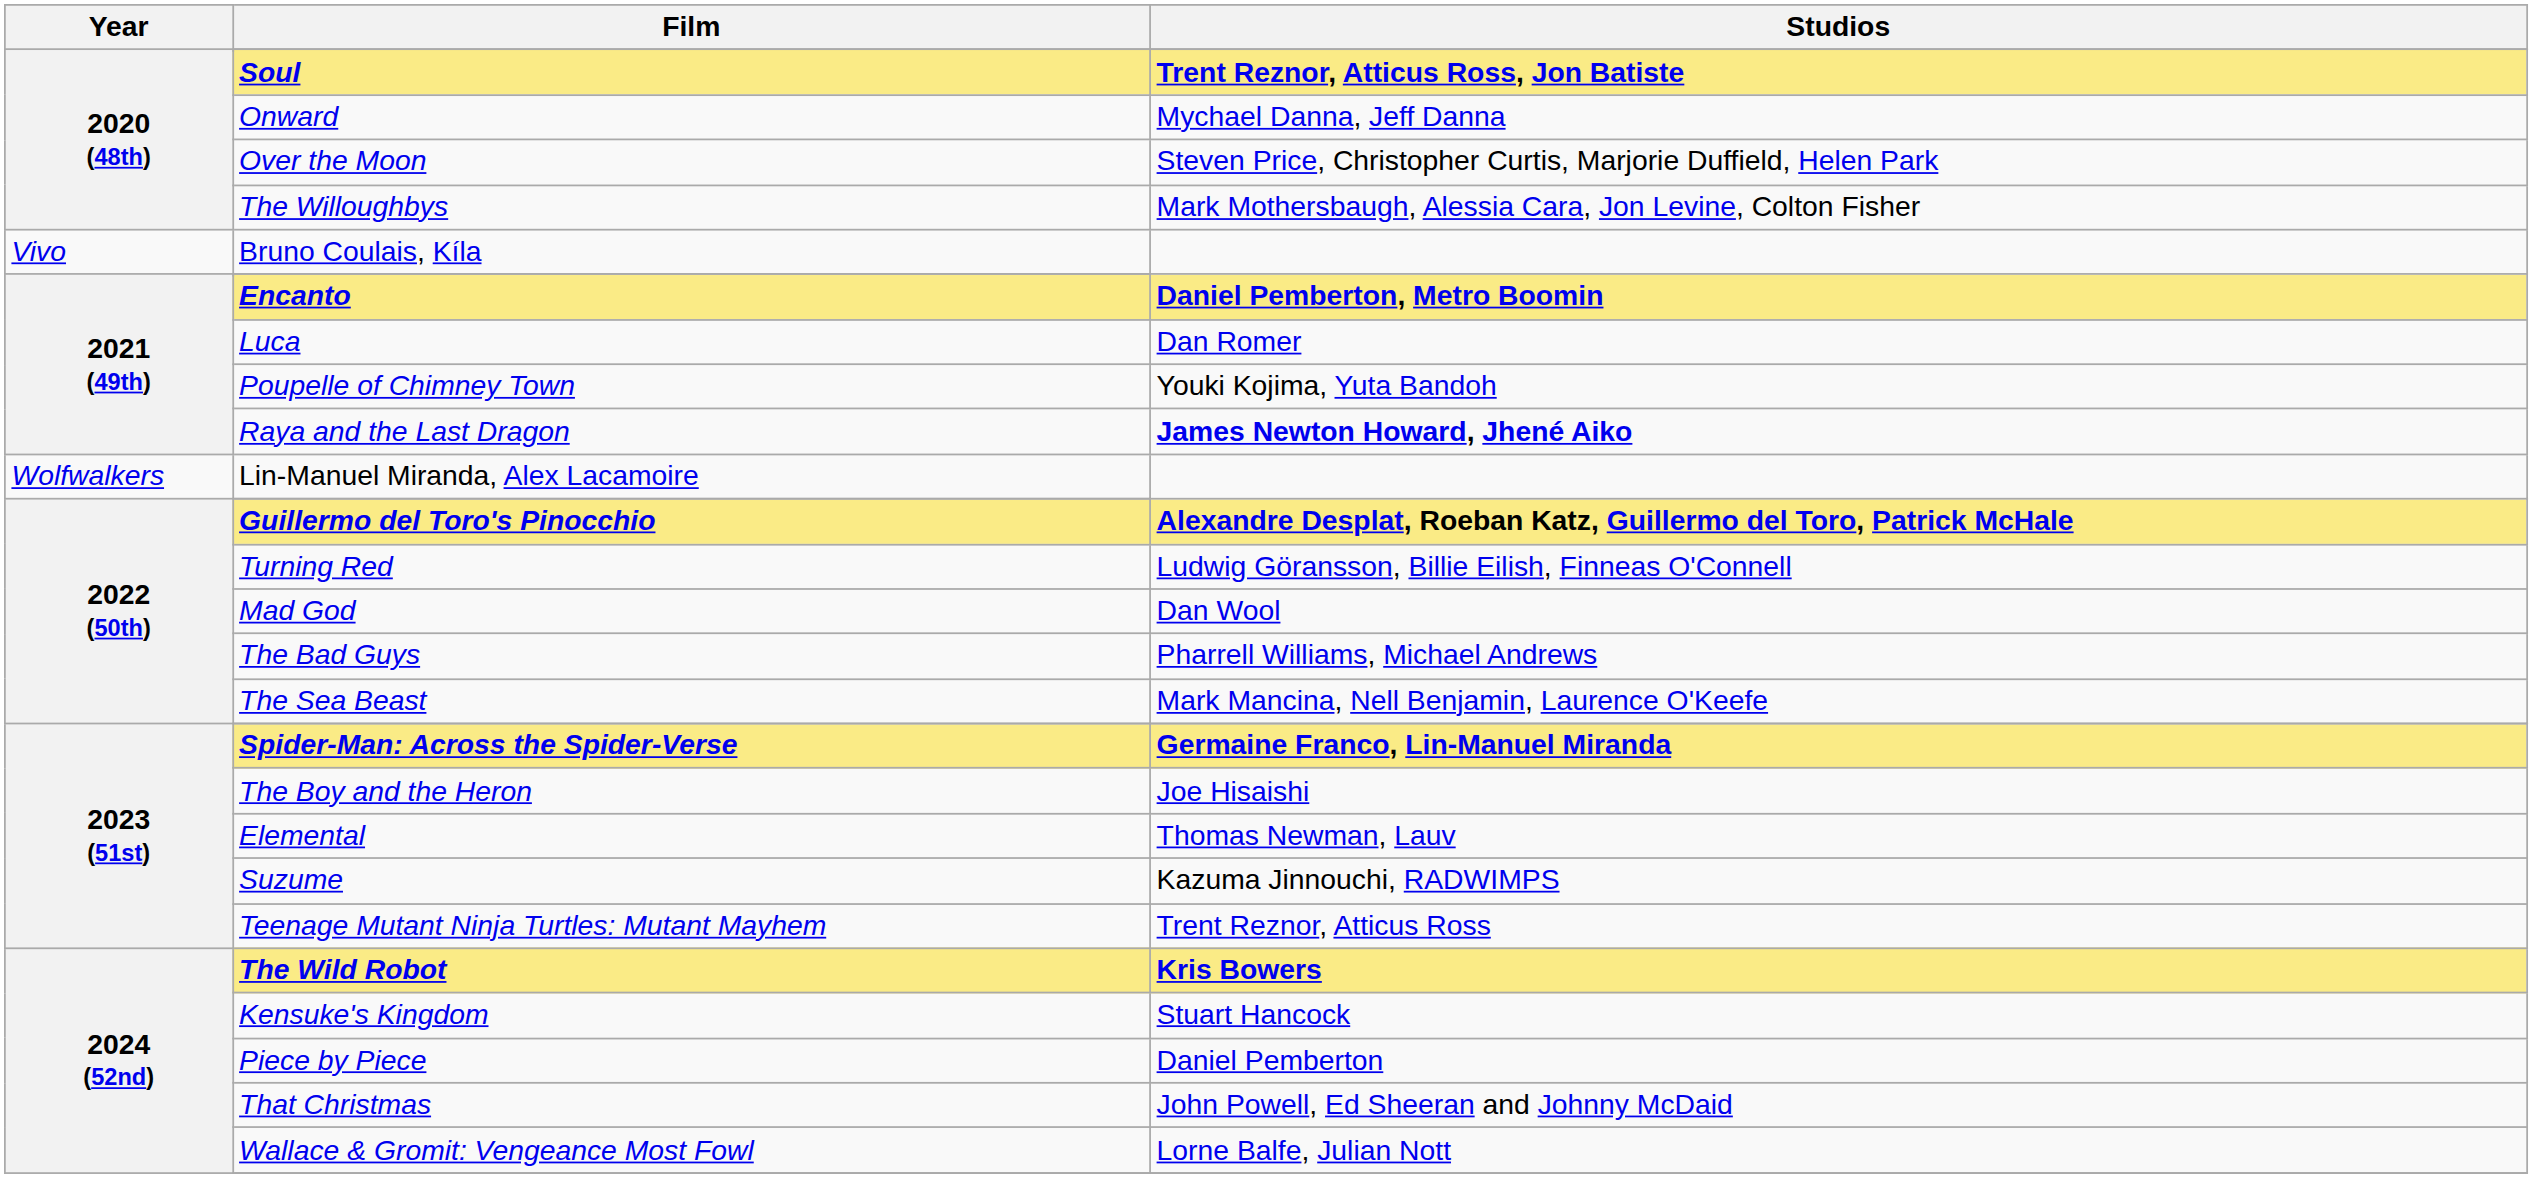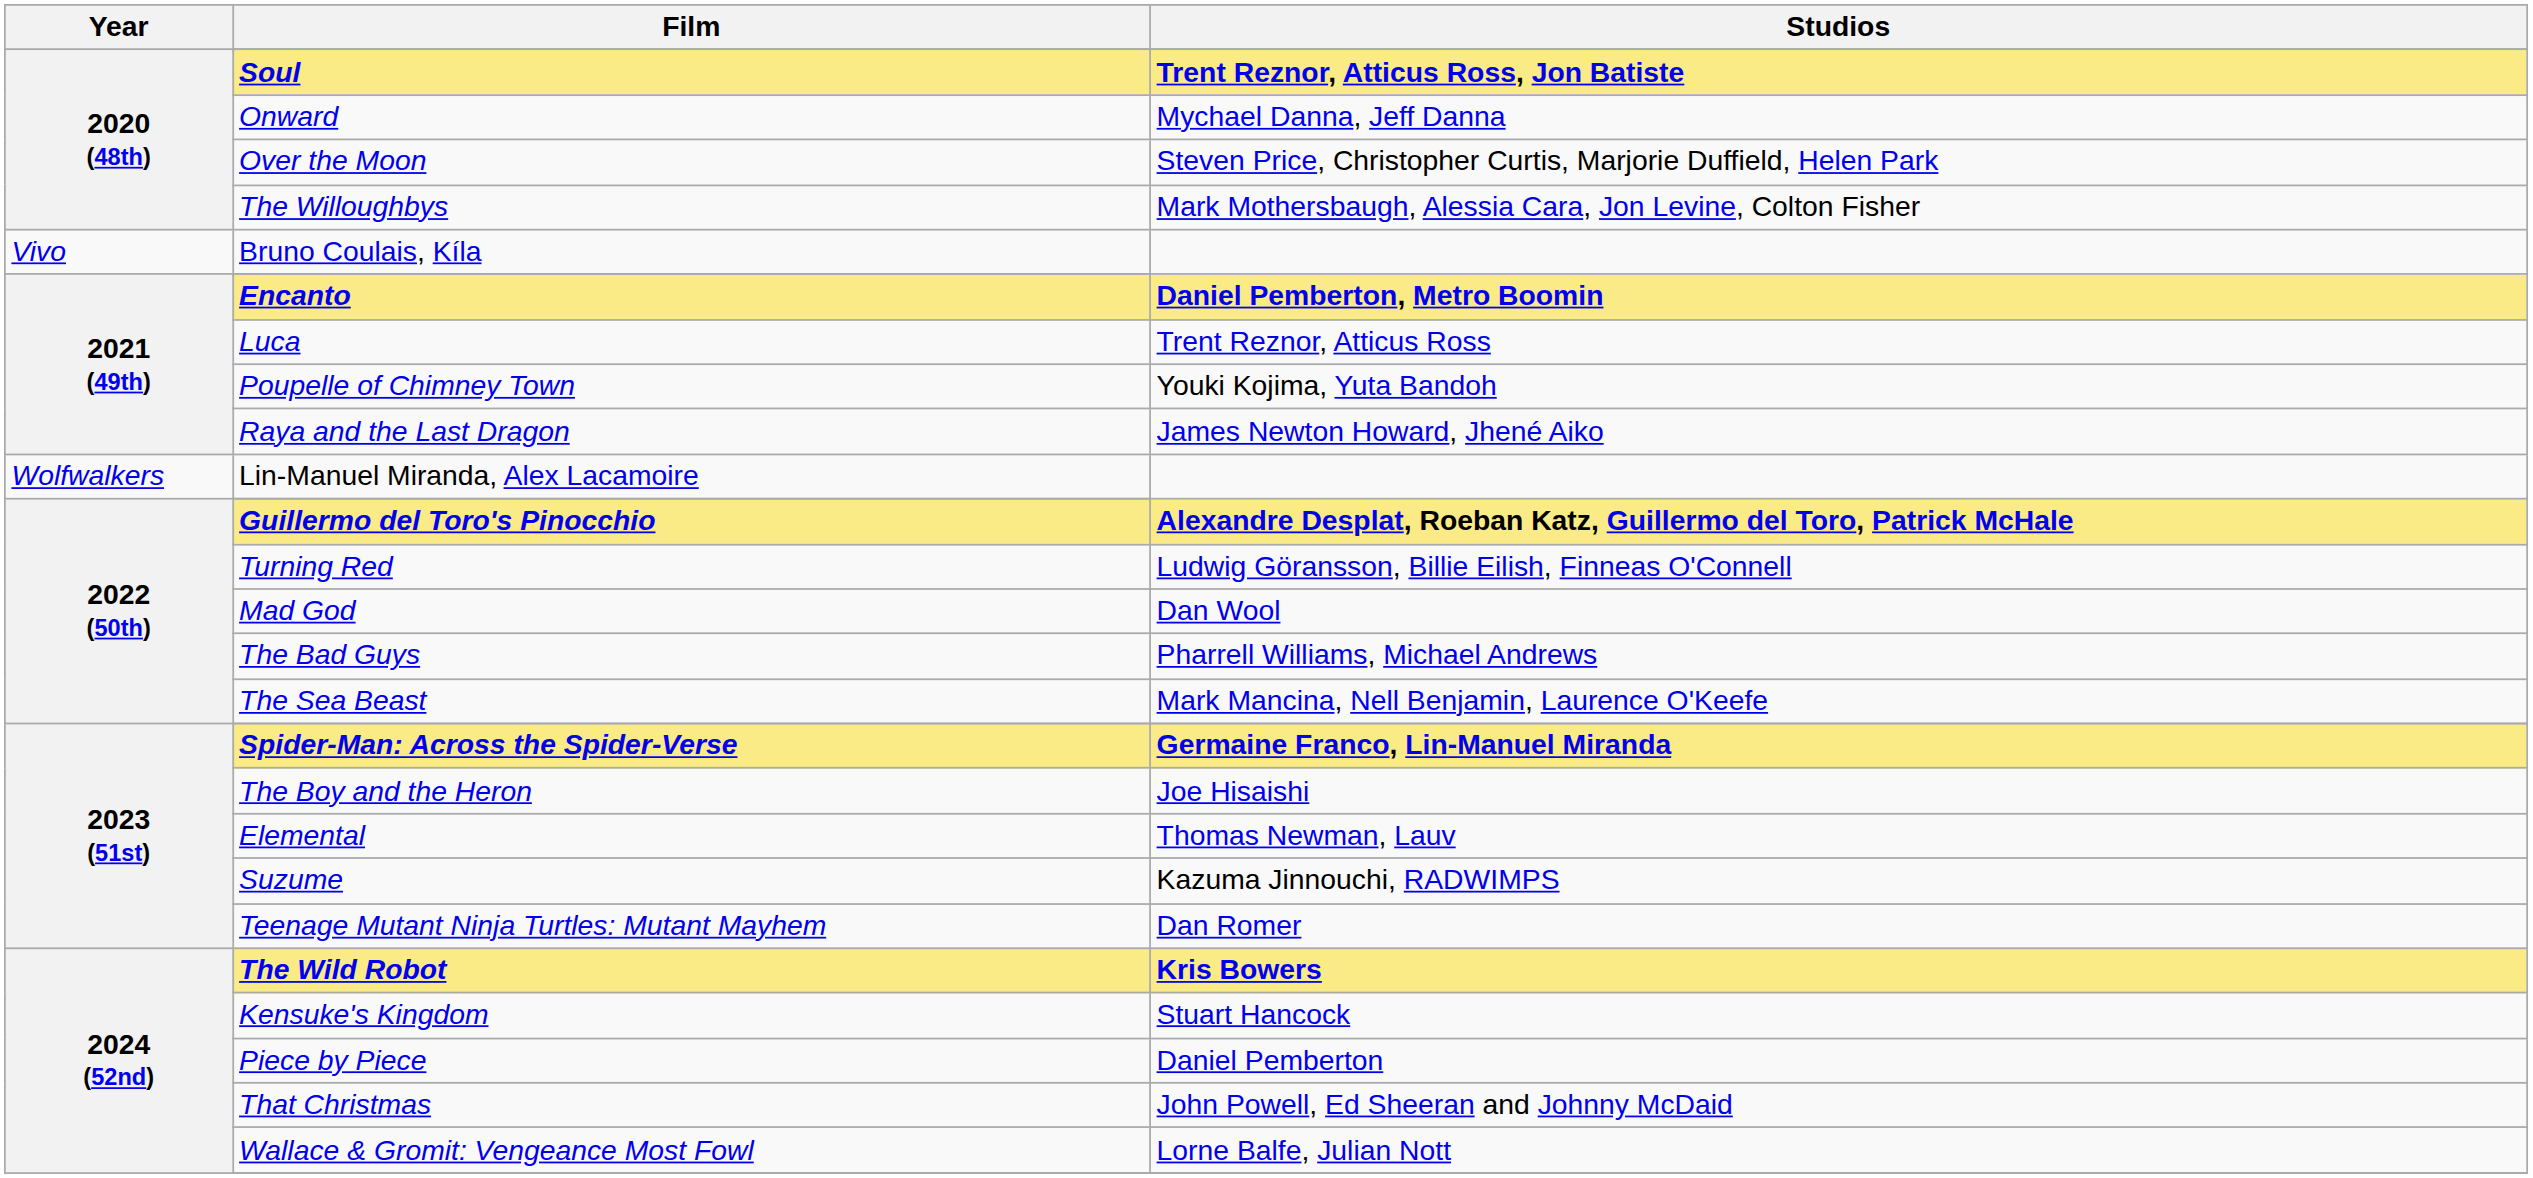(1229, 341) Dan Romer -> (1324, 341) Trent Reznor, Atticus Ross
(1395, 431) bold -> (1380, 431) normal
(1324, 925) Trent Reznor, Atticus Ross -> (1229, 925) Dan Romer
